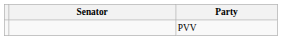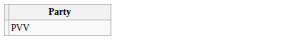- column: (92, 12)
